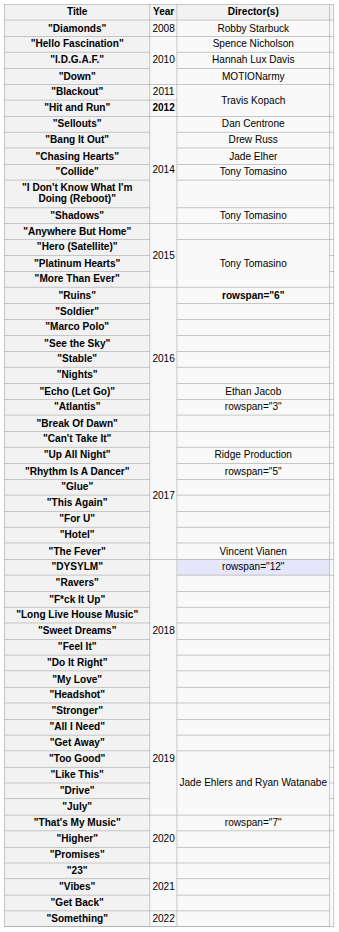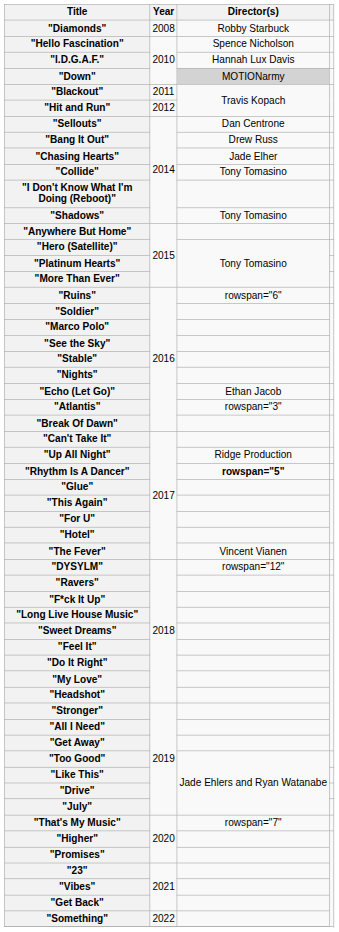(253, 76) no background -> (253, 76) lightgrey background
(164, 108) bold -> (164, 108) normal
(253, 295) bold -> (253, 295) normal
(253, 471) normal -> (253, 471) bold
(253, 567) lavender background -> (253, 567) no background
